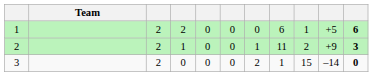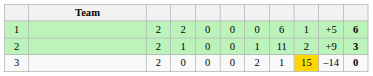(306, 63) no background -> (306, 63) gold background
